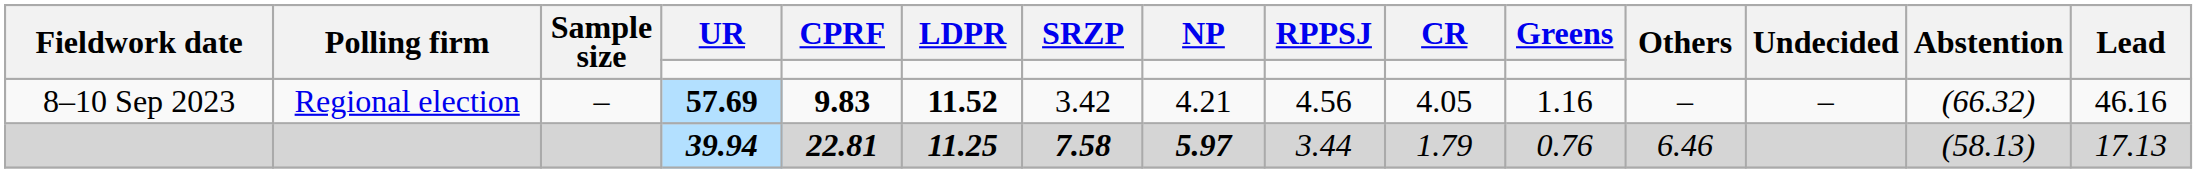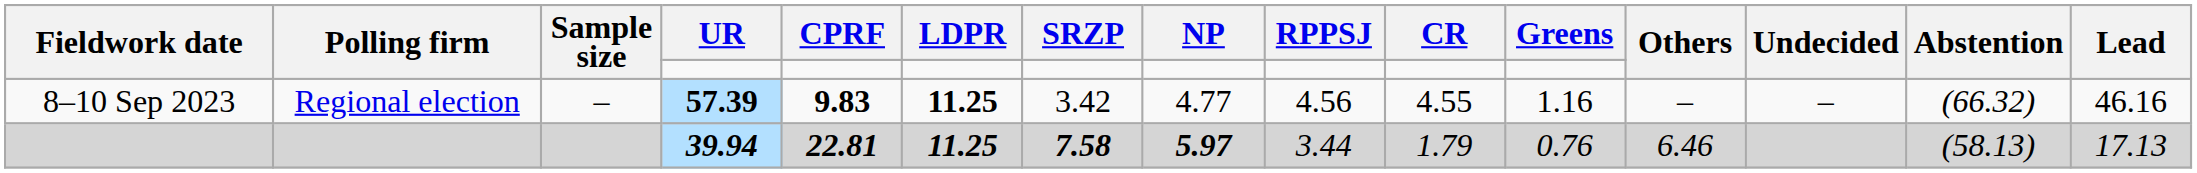(722, 100) 57.69 -> (722, 100) 57.39
(963, 100) 11.52 -> (963, 100) 11.25
(1203, 100) 4.21 -> (1203, 100) 4.77
(1444, 100) 4.05 -> (1444, 100) 4.55
